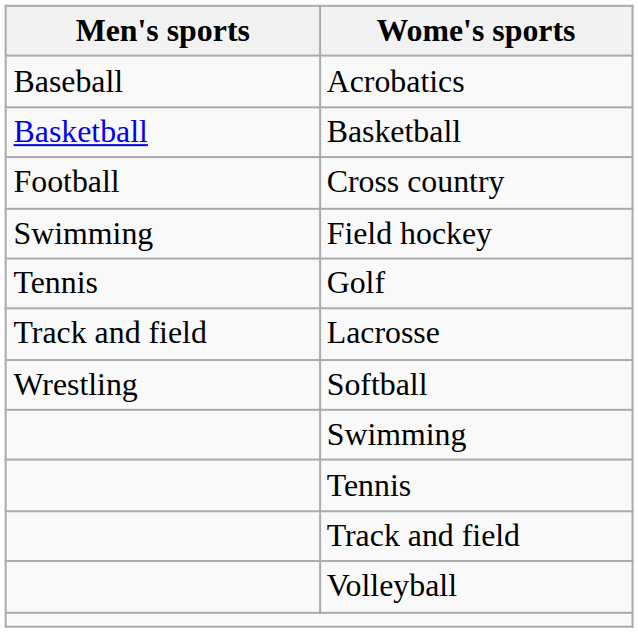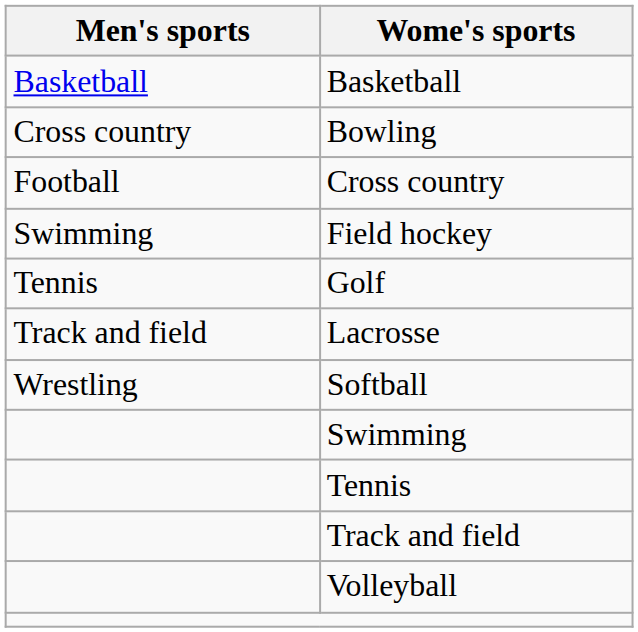- row: (396, 81)
+ row: (382, 131)
